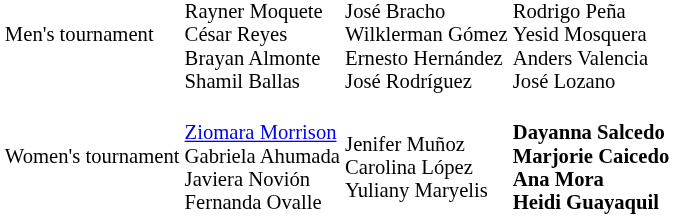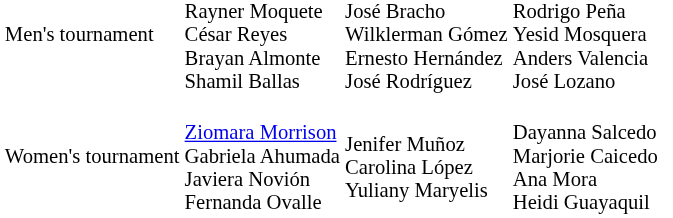(591, 167) bold -> (585, 167) normal
